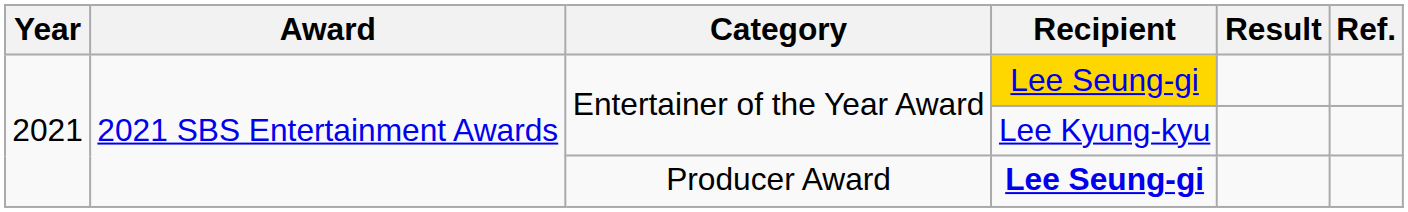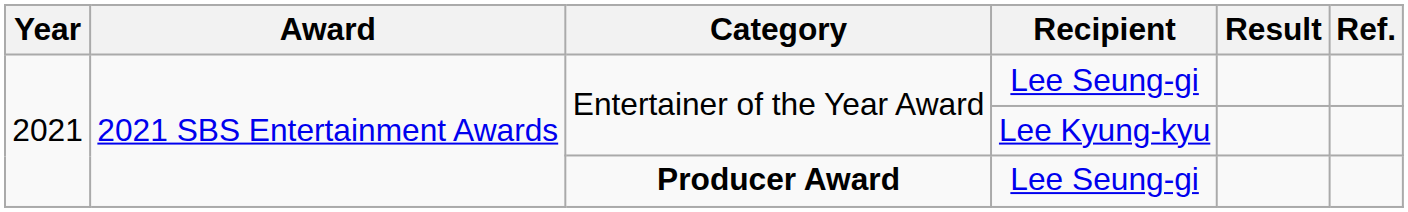(1105, 79) gold background -> (1105, 79) no background
(779, 180) normal -> (779, 180) bold
(1105, 180) bold -> (1105, 180) normal
